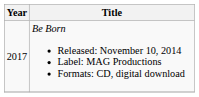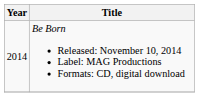(17, 56) 2017 -> (17, 56) 2014
